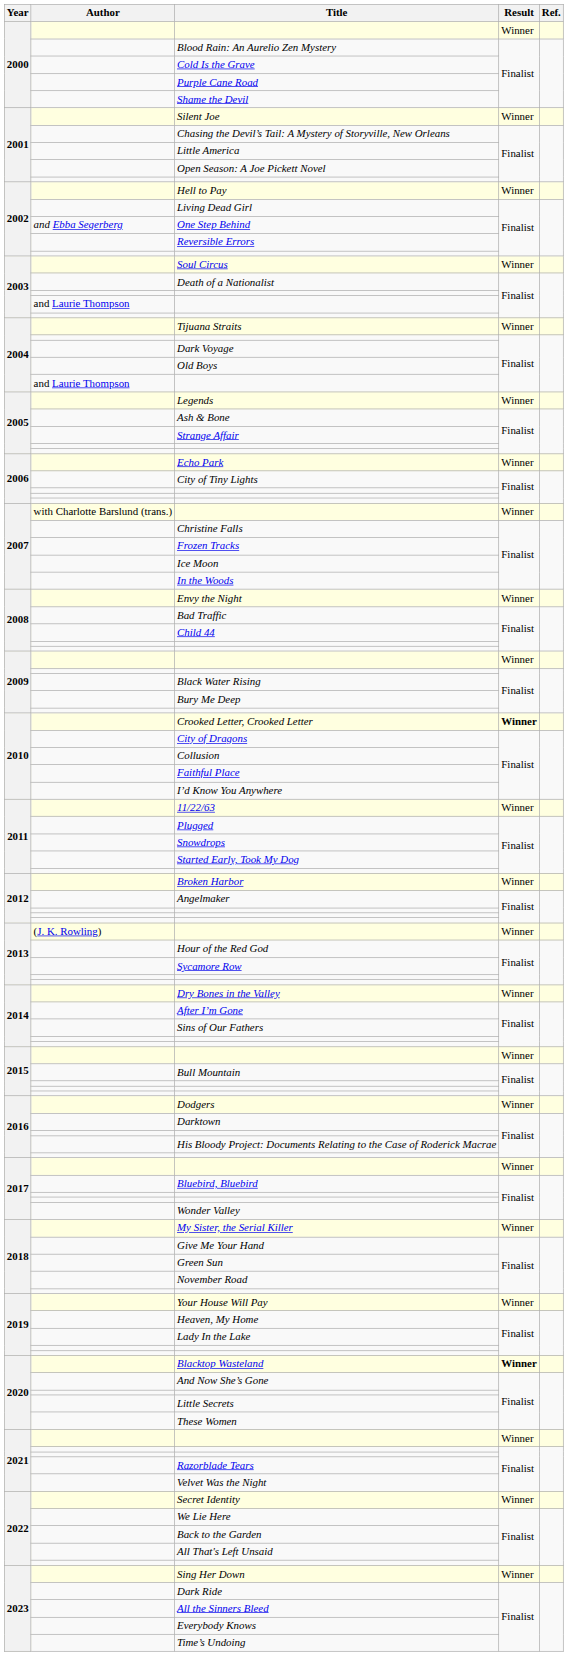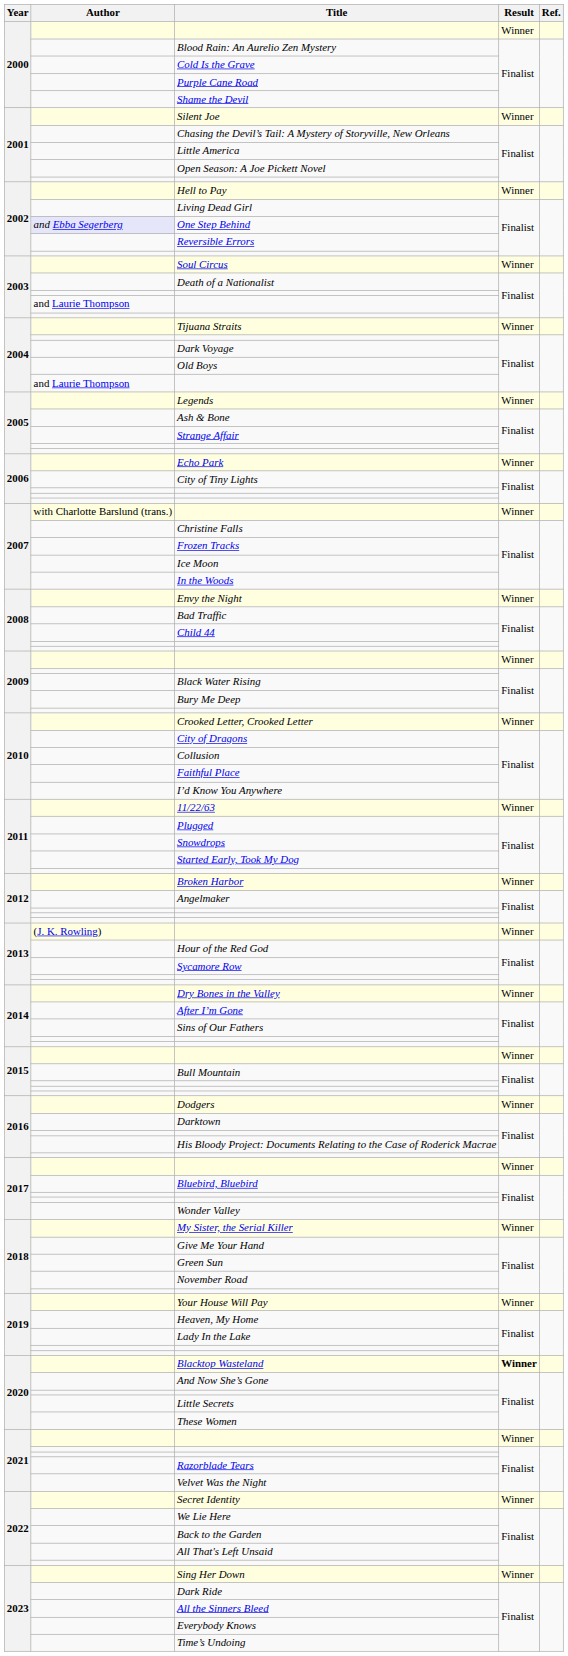(78, 225) no background -> (78, 225) lavender background
(519, 721) bold -> (517, 721) normal
